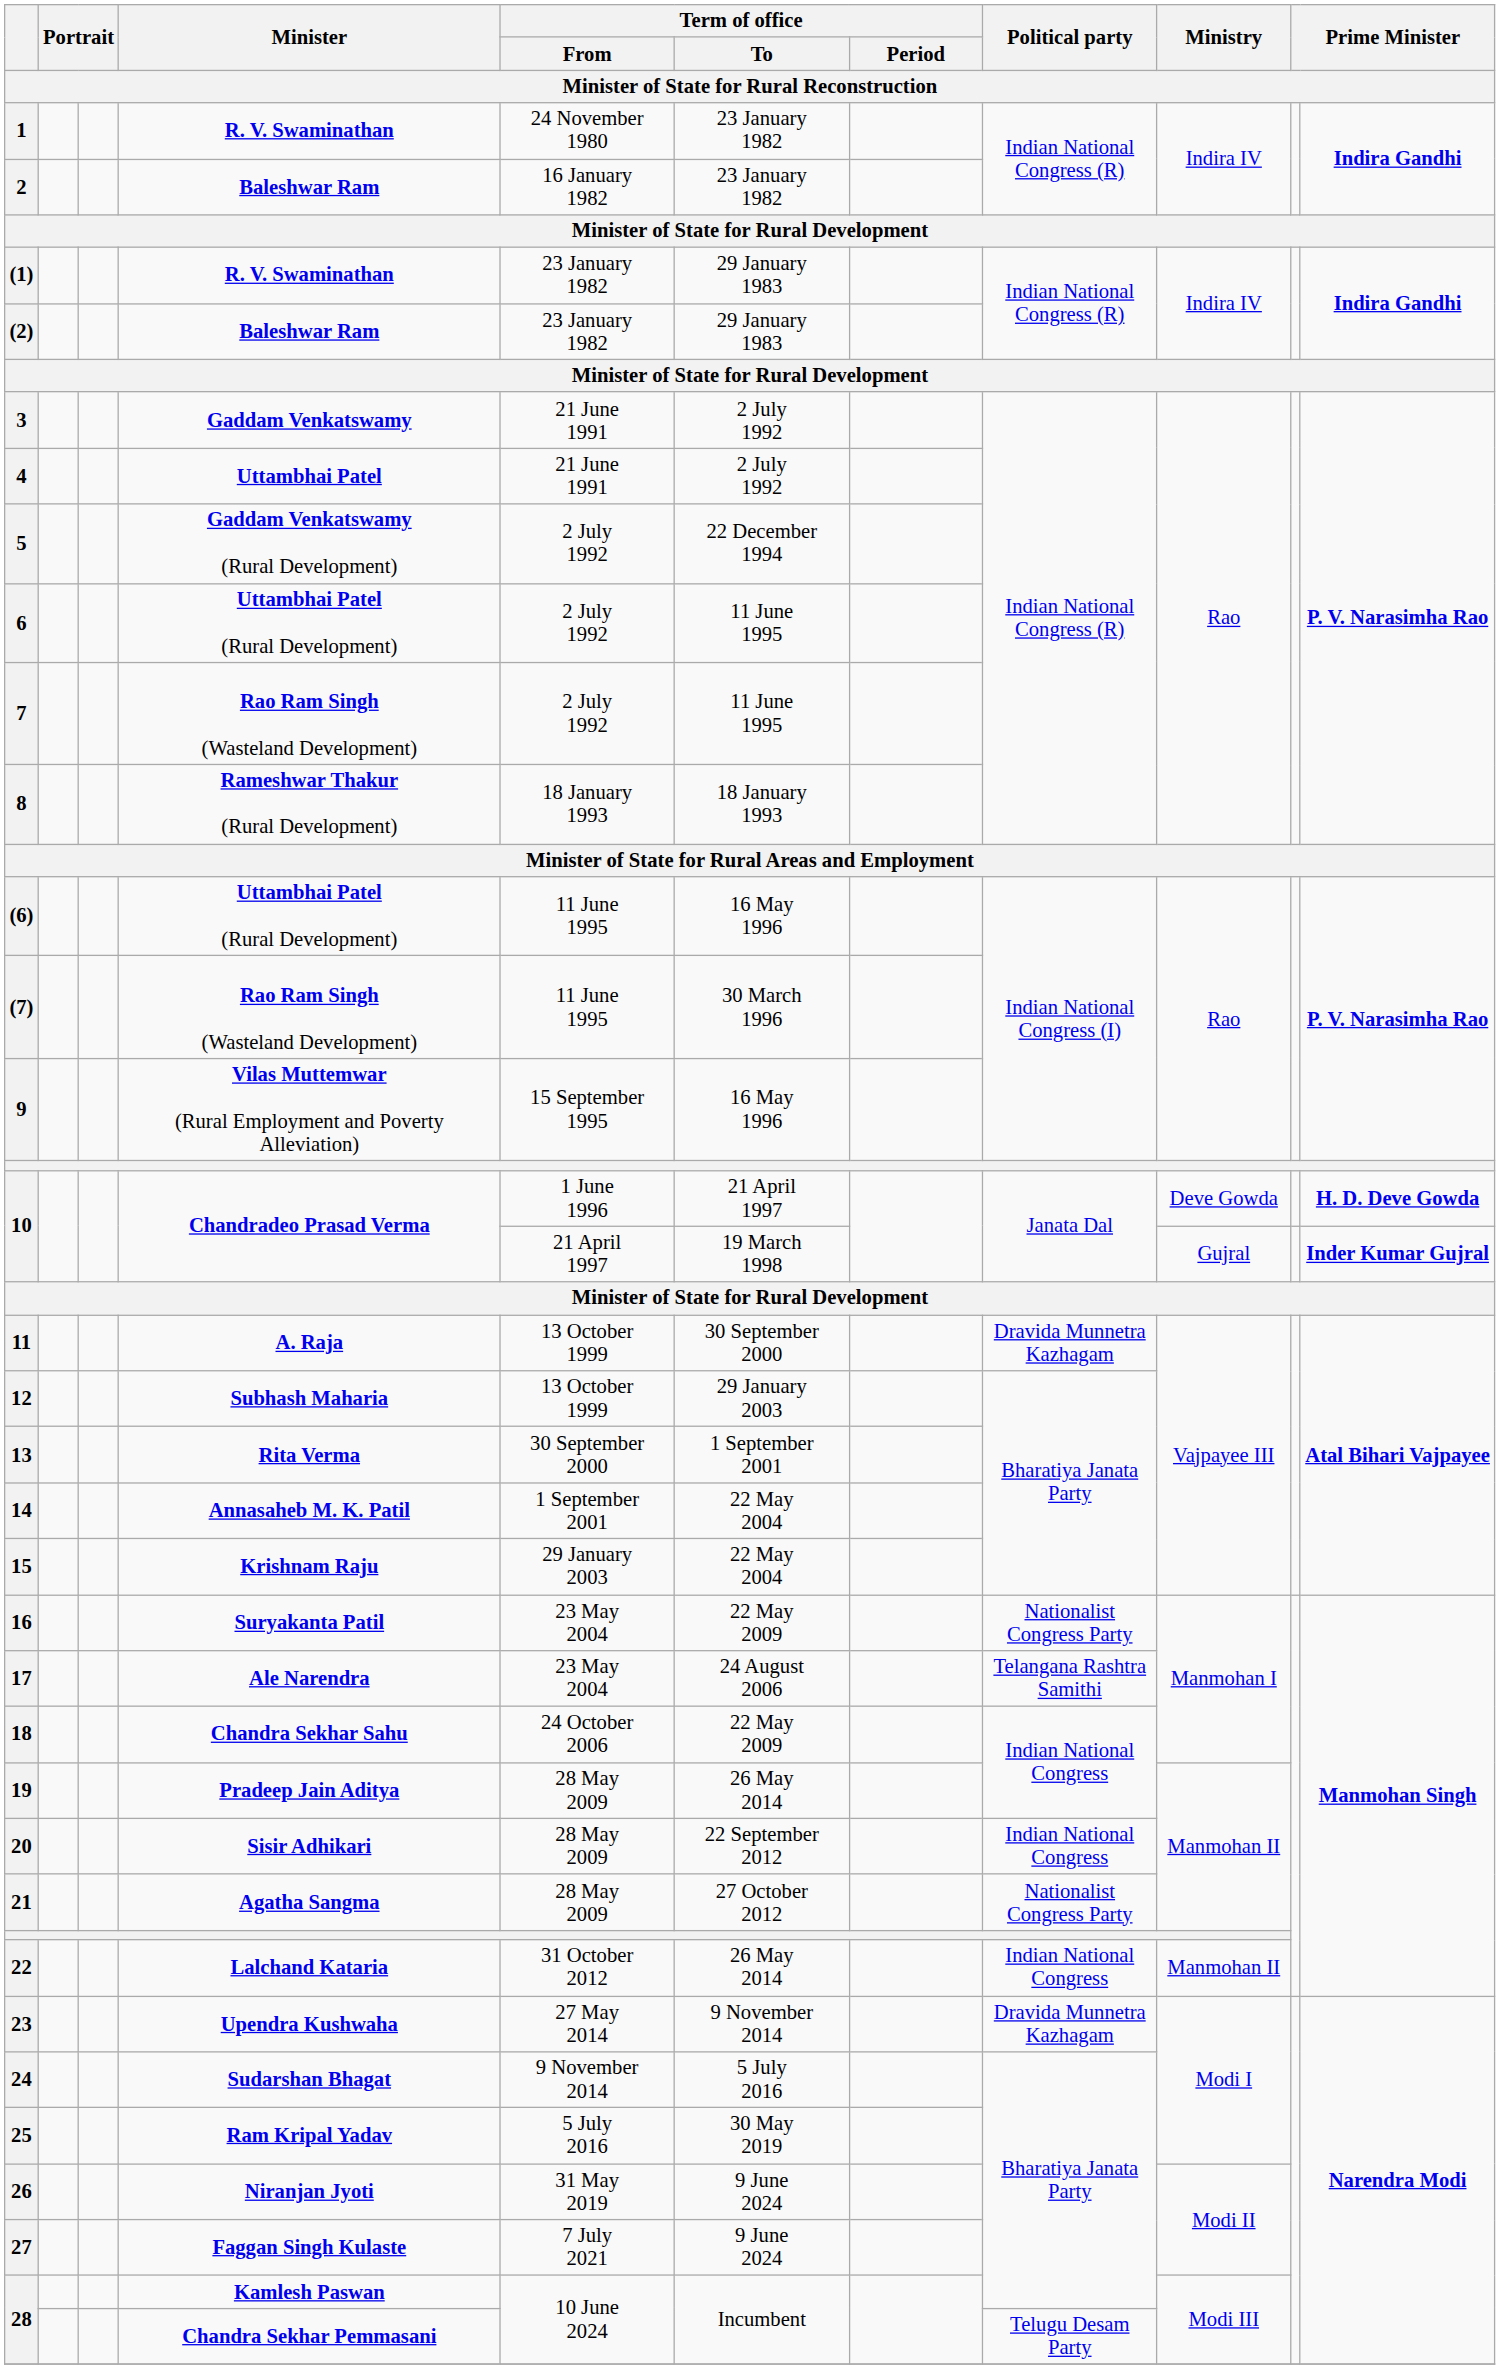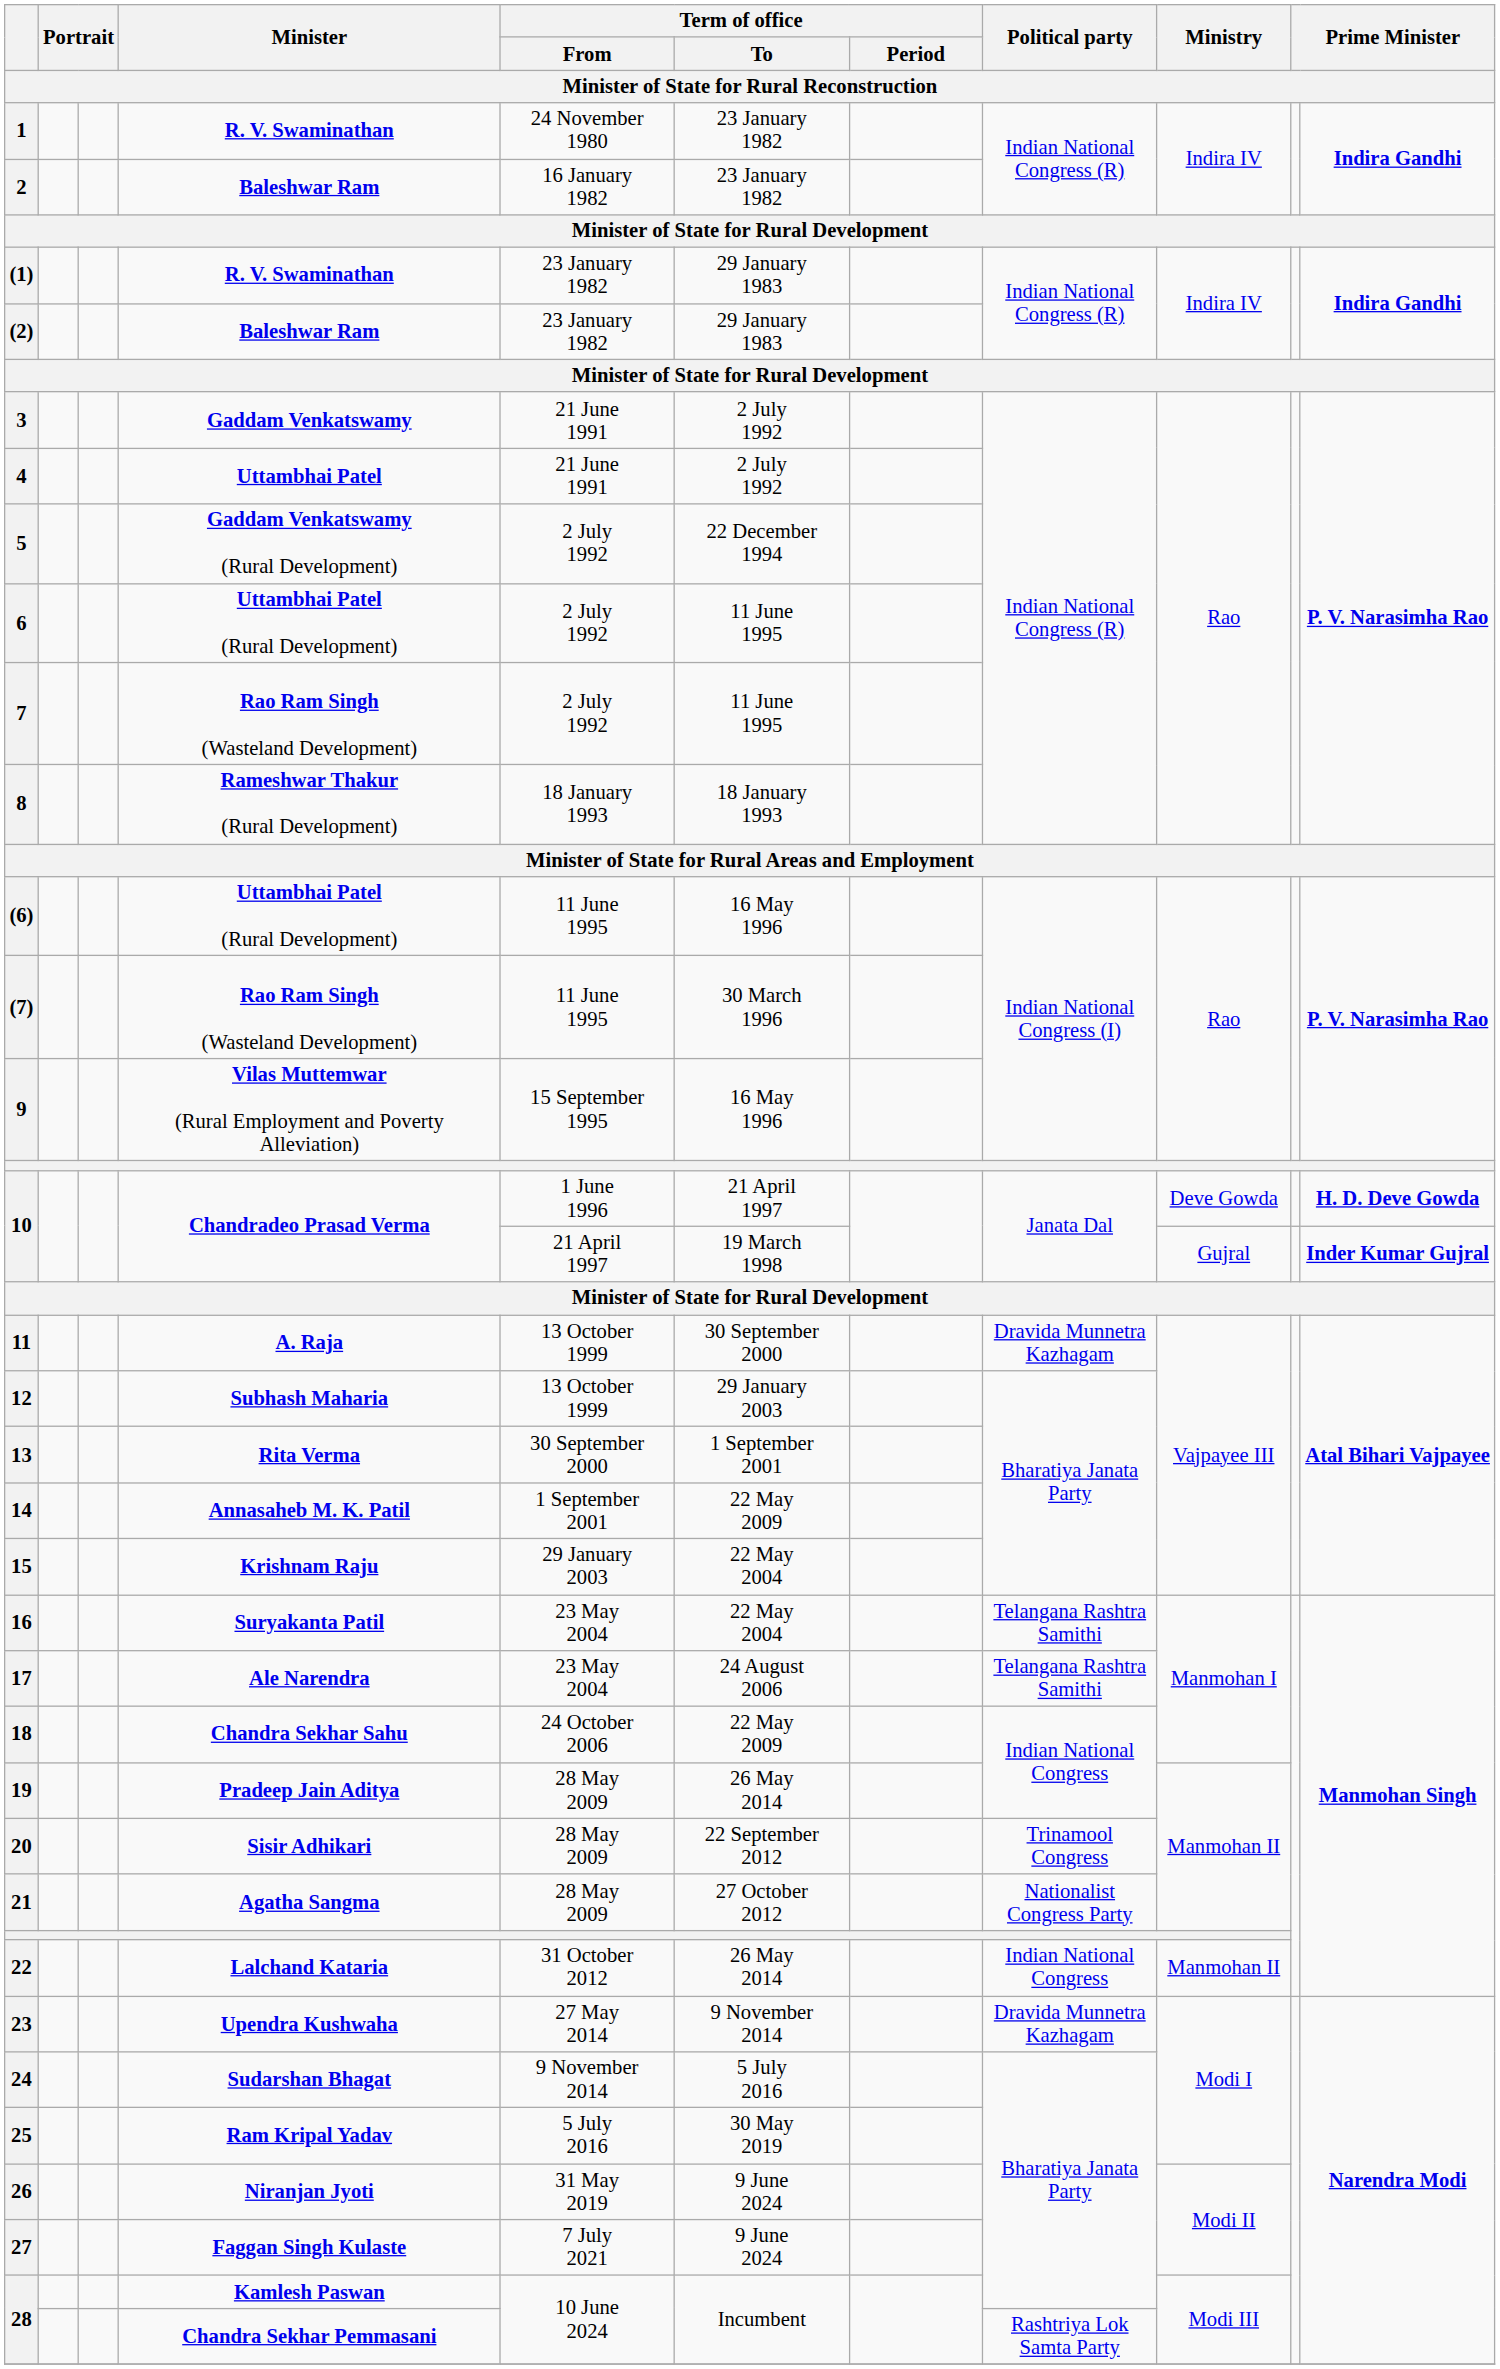(762, 1510) 22 May 2004 -> (762, 1510) 22 May 2009
(762, 1622) 22 May 2009 -> (762, 1622) 22 May 2004
(1070, 1622) Nationalist Congress Party -> (1070, 1622) Telangana Rashtra Samithi
(1070, 1846) Indian National Congress -> (1070, 1846) Trinamool Congress
(1070, 2336) Telugu Desam Party -> (1070, 2336) Rashtriya Lok Samta Party
